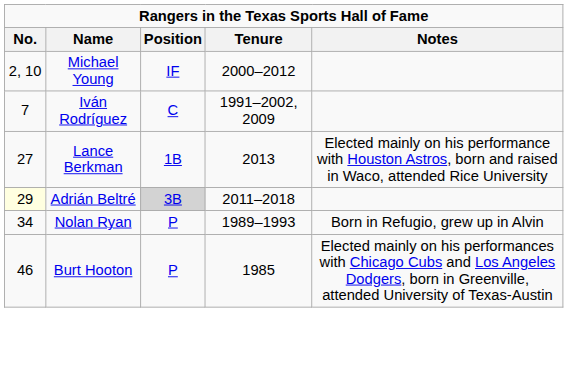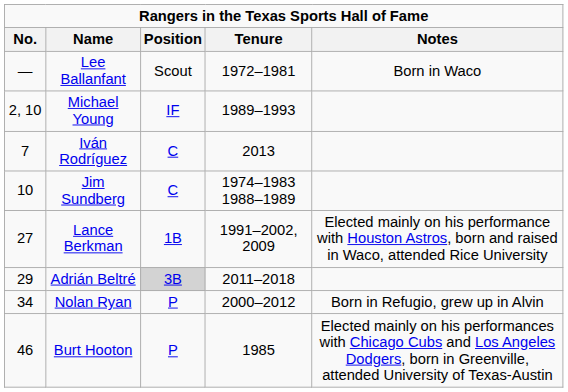+ row: (93, 71)
(259, 71) 2000–2012 -> (259, 111) 1989–1993
(259, 111) 1991–2002, 2009 -> (259, 150) 2013
+ row: (93, 190)
(259, 159) 2013 -> (259, 239) 1991–2002, 2009
(25, 199) lightyellow background -> (25, 278) no background
(259, 222) 1989–1993 -> (259, 302) 2000–2012
